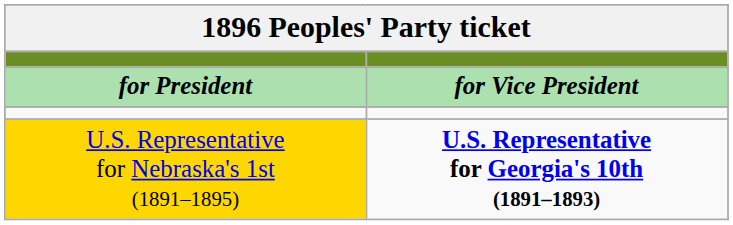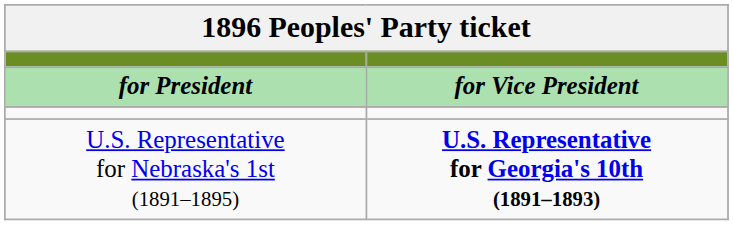(185, 169) gold background -> (185, 169) no background
